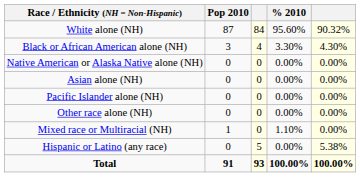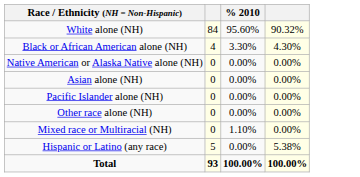- column: (228, 12)
